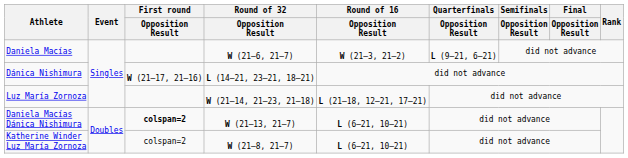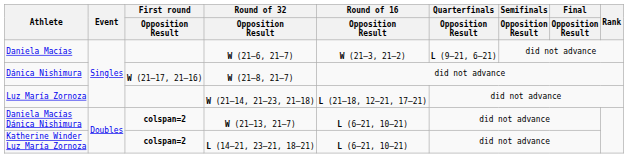(260, 78) L (14–21, 23–21, 18–21) -> (260, 78) W (21–8, 21–7)
(165, 141) normal -> (165, 141) bold
(260, 146) W (21–8, 21–7) -> (260, 146) L (14–21, 23–21, 18–21)
